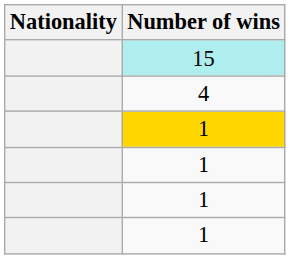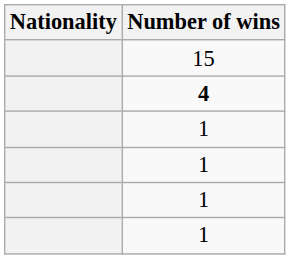(204, 57) paleturquoise background -> (204, 57) no background
(204, 93) normal -> (204, 93) bold
(204, 128) gold background -> (204, 128) no background
